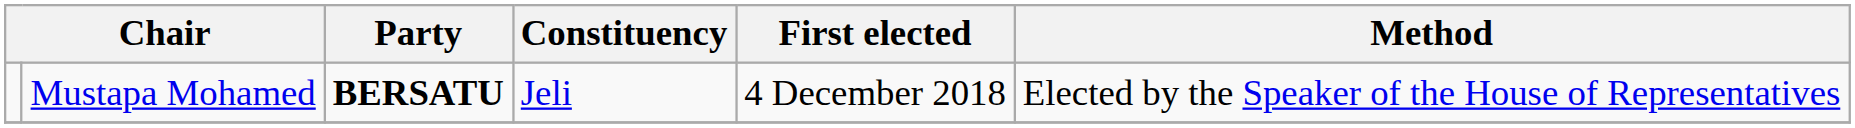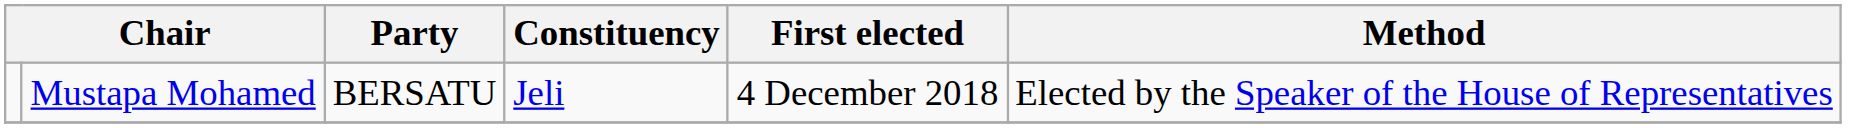(418, 92) bold -> (415, 92) normal
